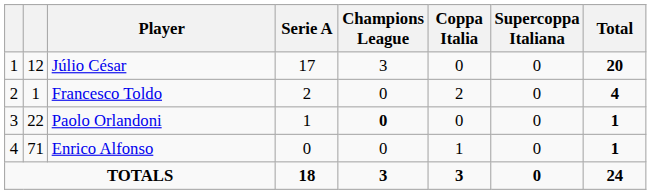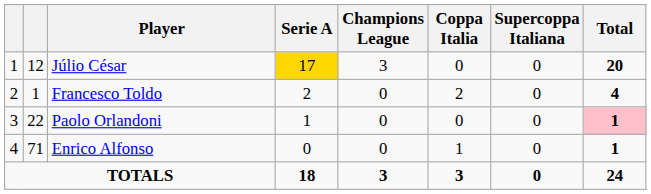(307, 65) no background -> (307, 65) gold background
(383, 120) bold -> (383, 120) normal
(615, 120) no background -> (615, 120) pink background
